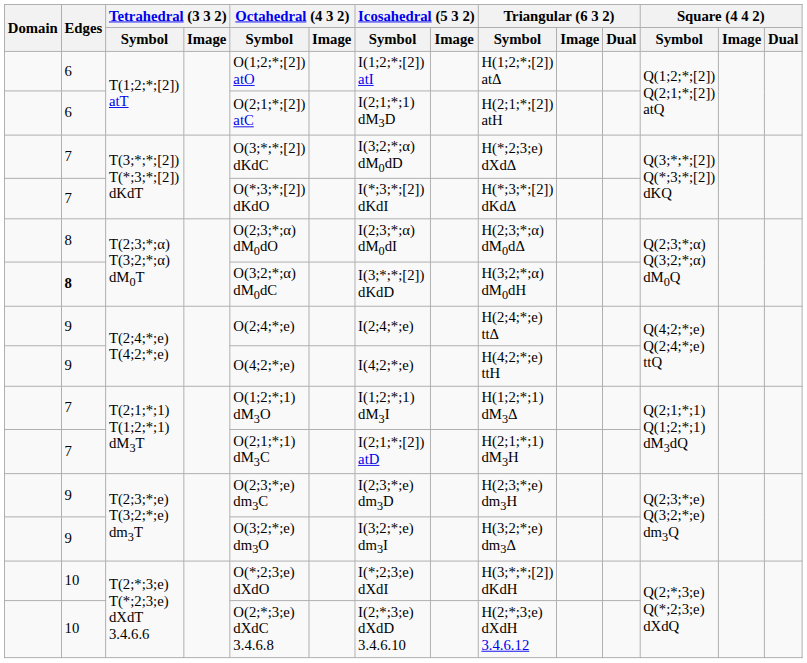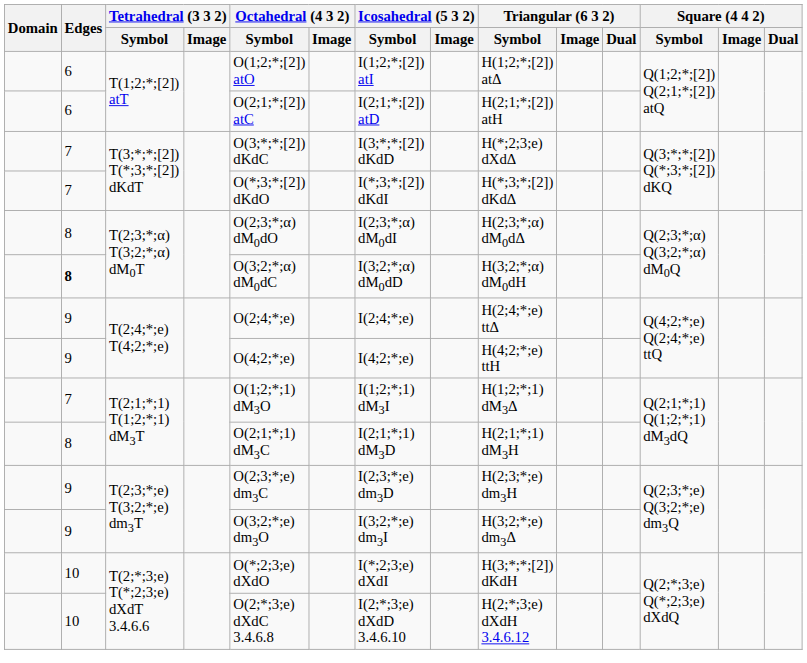(386, 112) I(2;1;*;1) dM3D -> (391, 111) I(2;1;*;[2]) atD
(386, 156) I(3;2;*;α) dM0dD -> (391, 150) I(3;*;*;[2]) dKdD
(391, 284) I(3;*;*;[2]) dKdD -> (386, 276) I(3;2;*;α) dM0dD
(68, 451) 7 -> (68, 443) 8
(391, 451) I(2;1;*;[2]) atD -> (386, 443) I(2;1;*;1) dM3D
